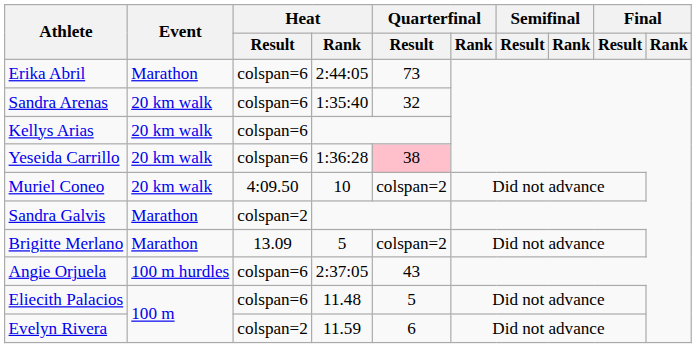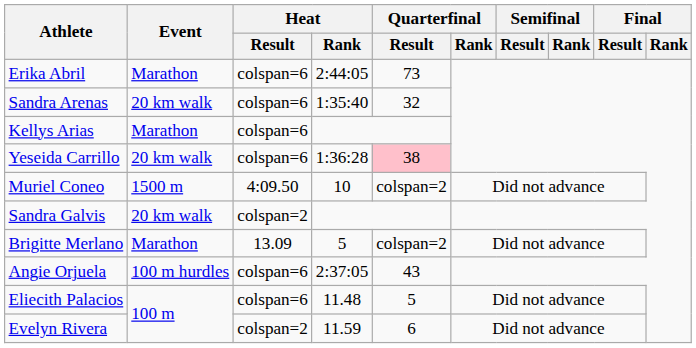(172, 130) 20 km walk -> (165, 130) Marathon
(172, 187) 20 km walk -> (157, 187) 1500 m
(165, 215) Marathon -> (172, 215) 20 km walk
